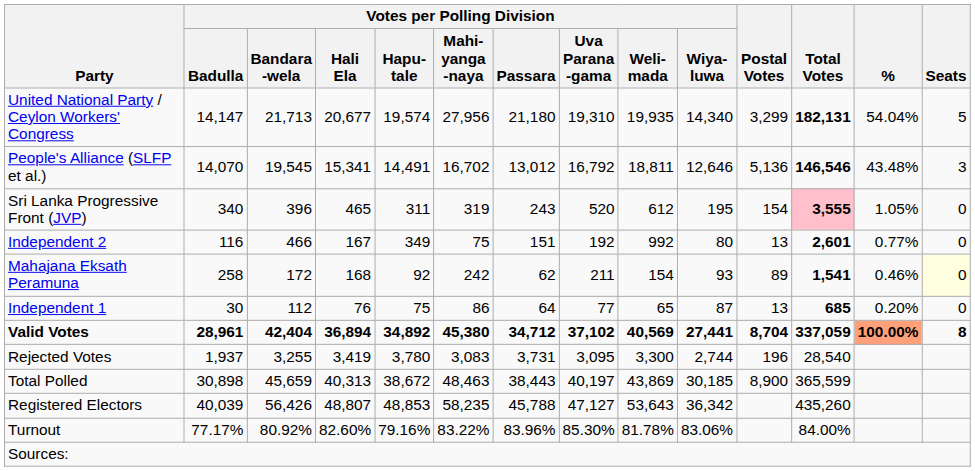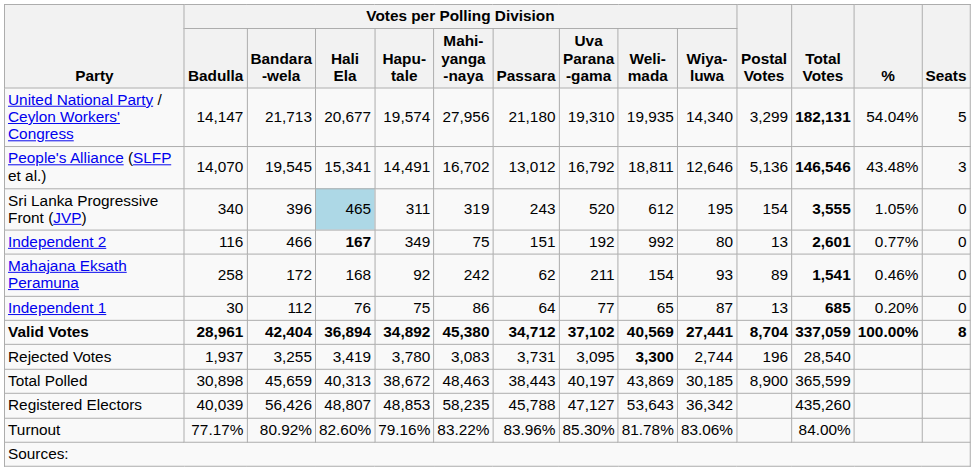(358, 209) no background -> (358, 209) lightblue background
(831, 209) pink background -> (831, 209) no background
(358, 242) normal -> (358, 242) bold
(962, 275) lightyellow background -> (962, 275) no background
(888, 332) lightsalmon background -> (888, 332) no background
(655, 356) normal -> (655, 356) bold
